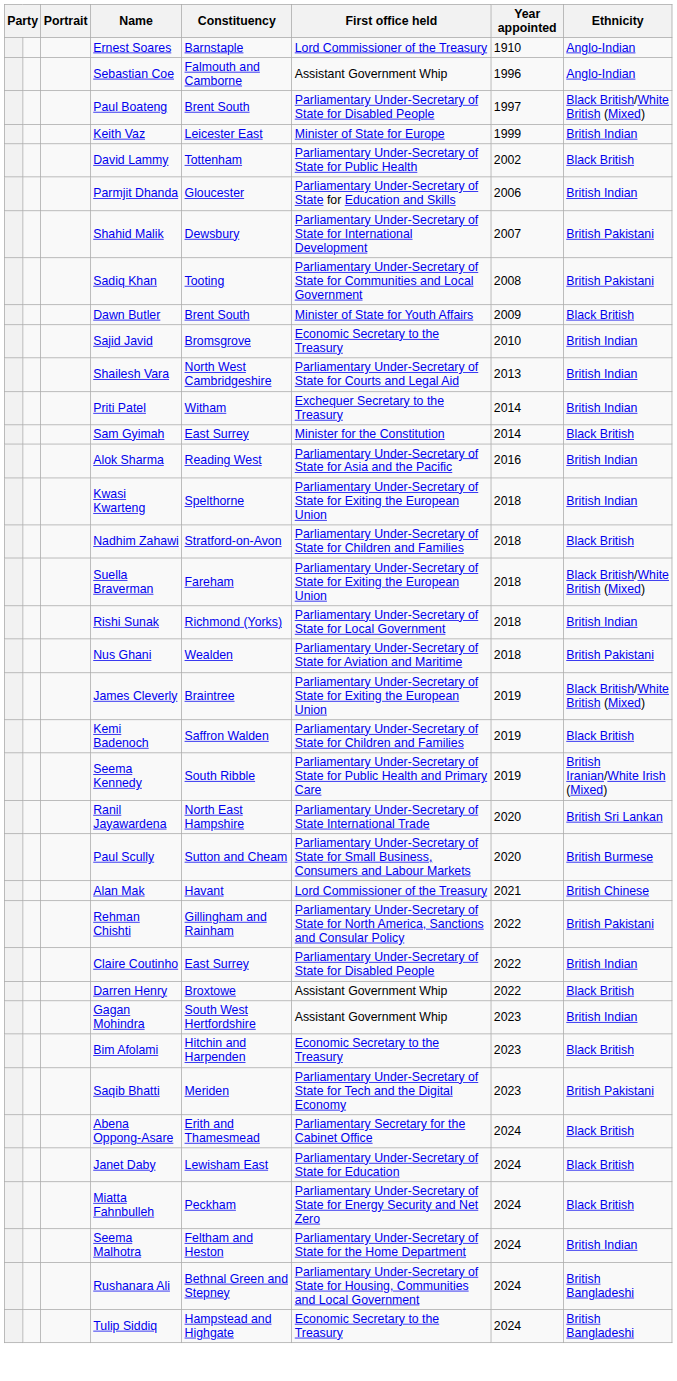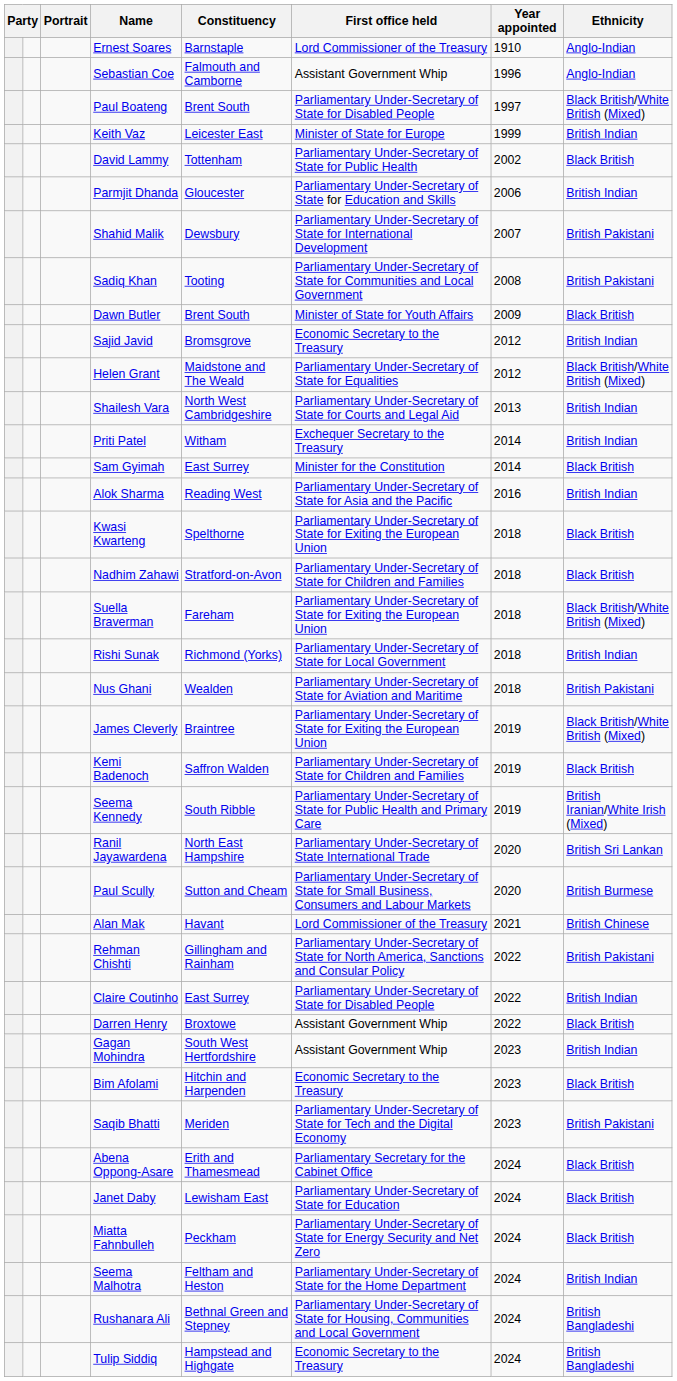(507, 341) 2010 -> (507, 341) 2012
+ row: (126, 374)
(602, 501) British Indian -> (600, 534) Black British
